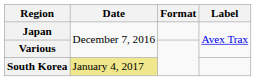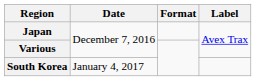(108, 66) khaki background -> (108, 66) no background
